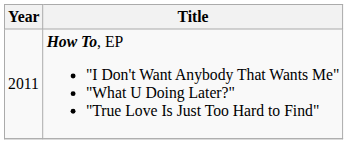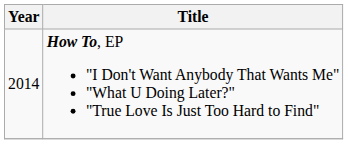(23, 83) 2011 -> (24, 83) 2014
